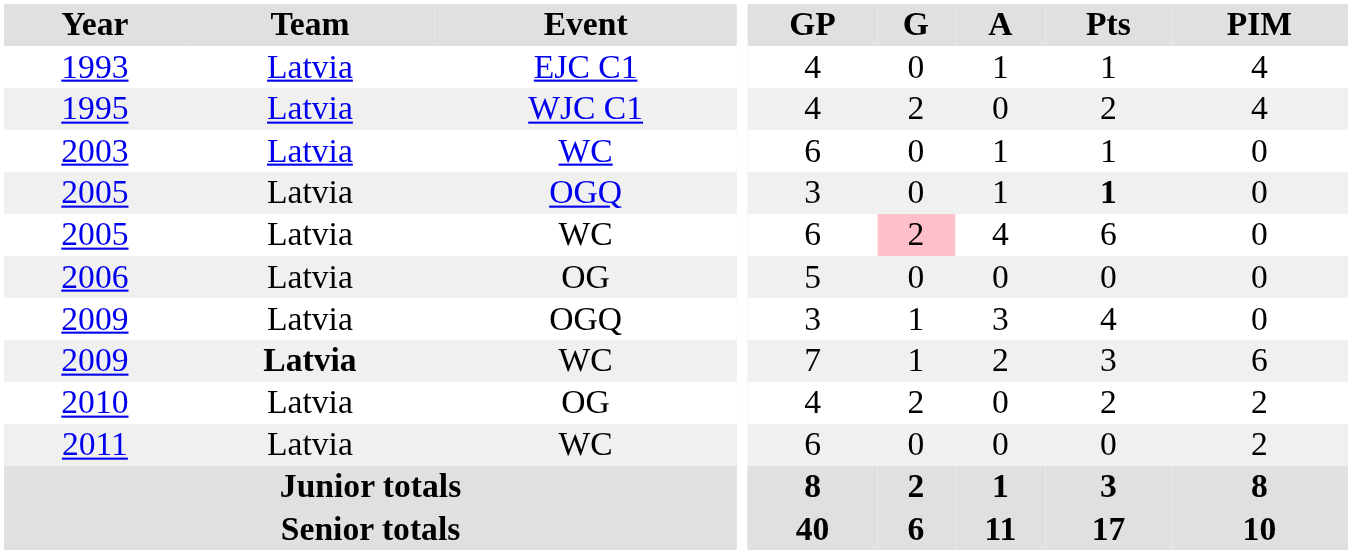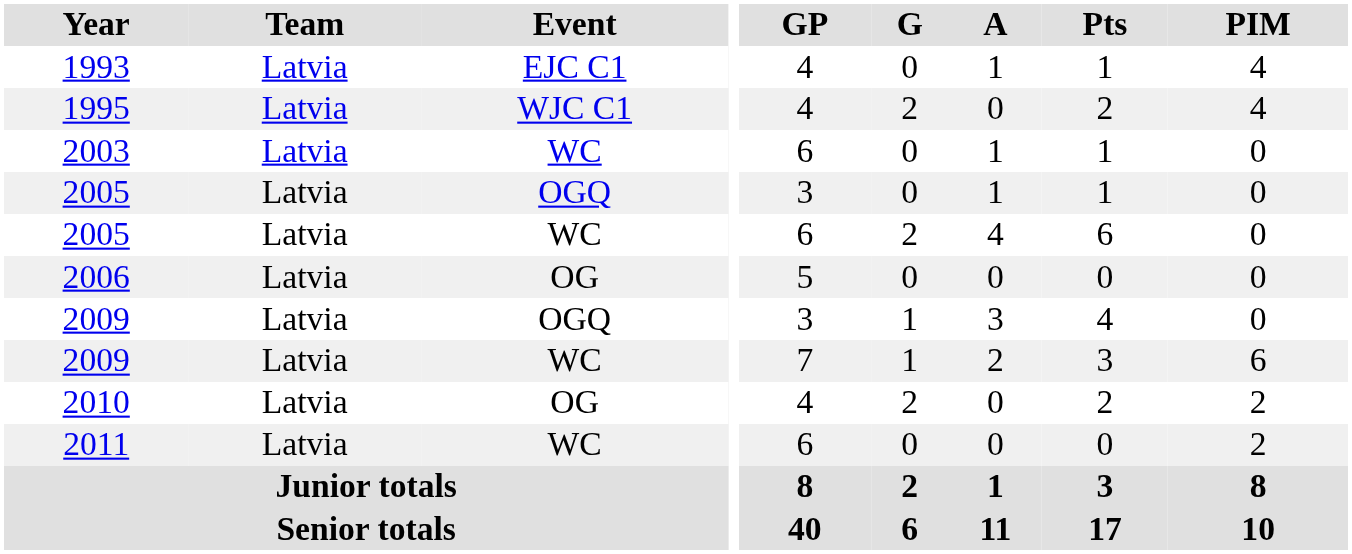(1108, 192) bold -> (1105, 192) normal
(916, 234) pink background -> (910, 234) no background
(310, 360) bold -> (305, 360) normal
